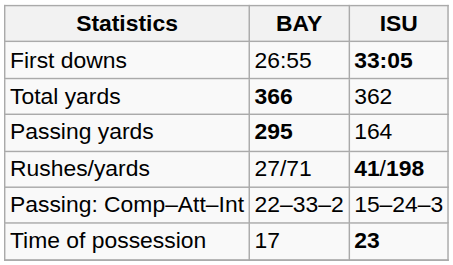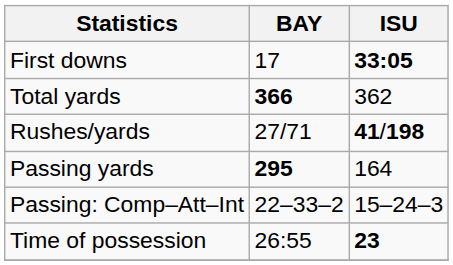(283, 59) 26:55 -> (267, 59) 17
rows swapped: (80, 168) <-> (82, 132)
(267, 241) 17 -> (283, 241) 26:55
